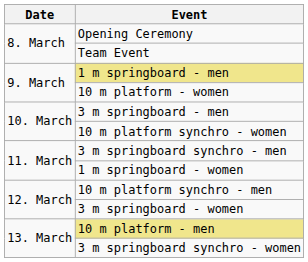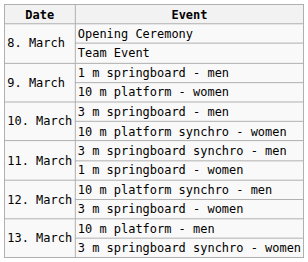(153, 73) khaki background -> (153, 73) no background
(146, 229) khaki background -> (146, 229) no background
